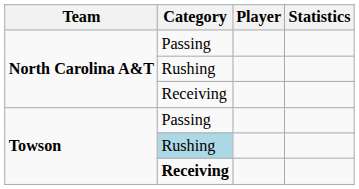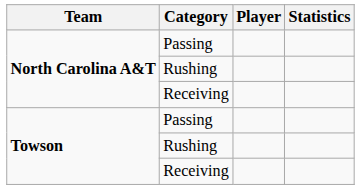(188, 145) lightblue background -> (190, 145) no background
(195, 171) bold -> (196, 171) normal
